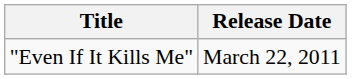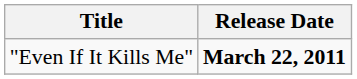(272, 56) normal -> (274, 56) bold
